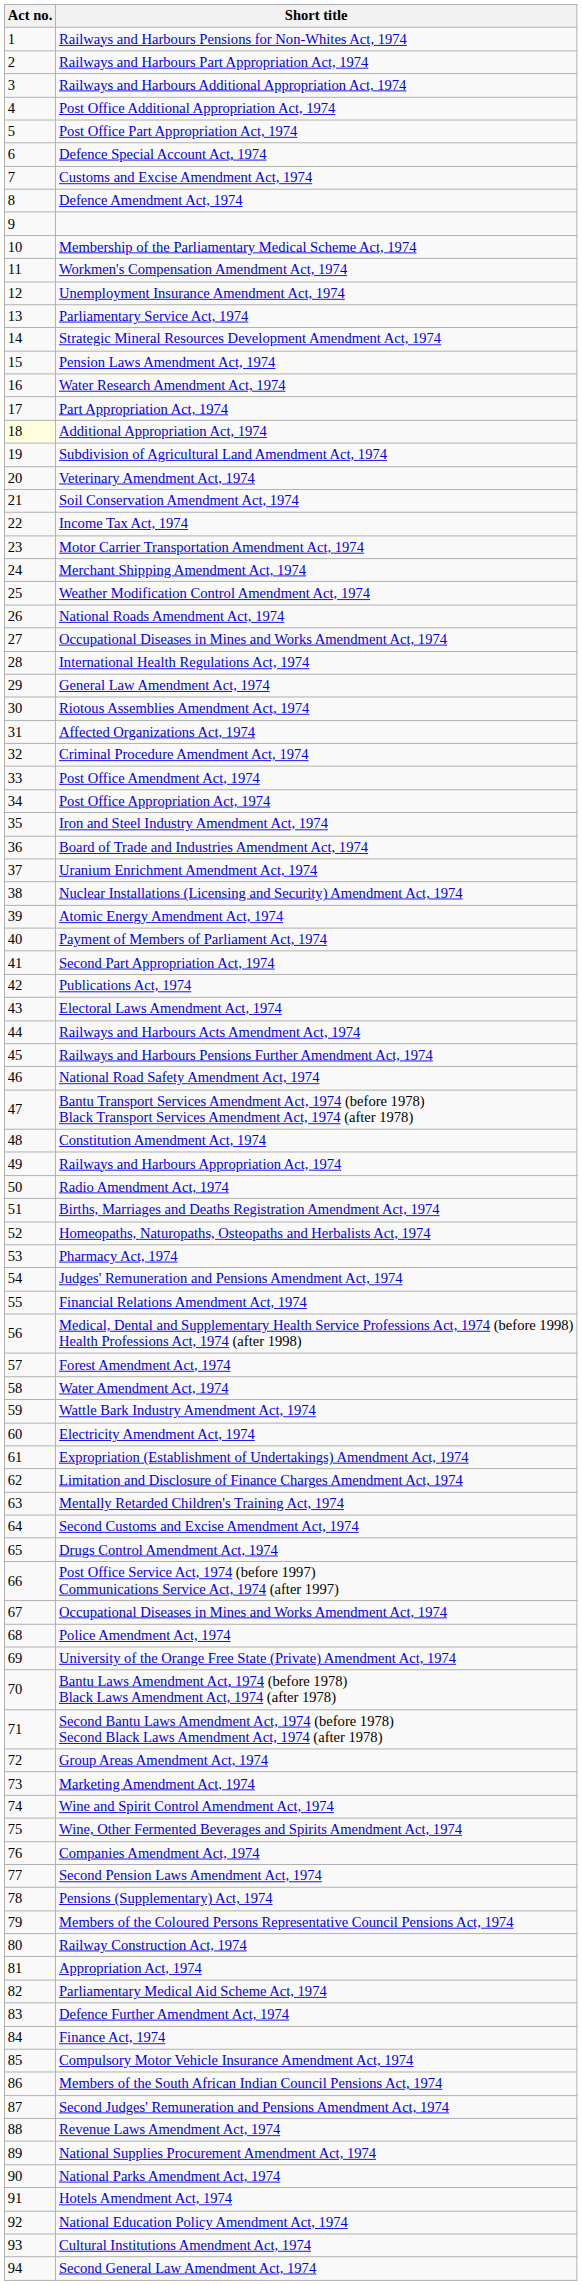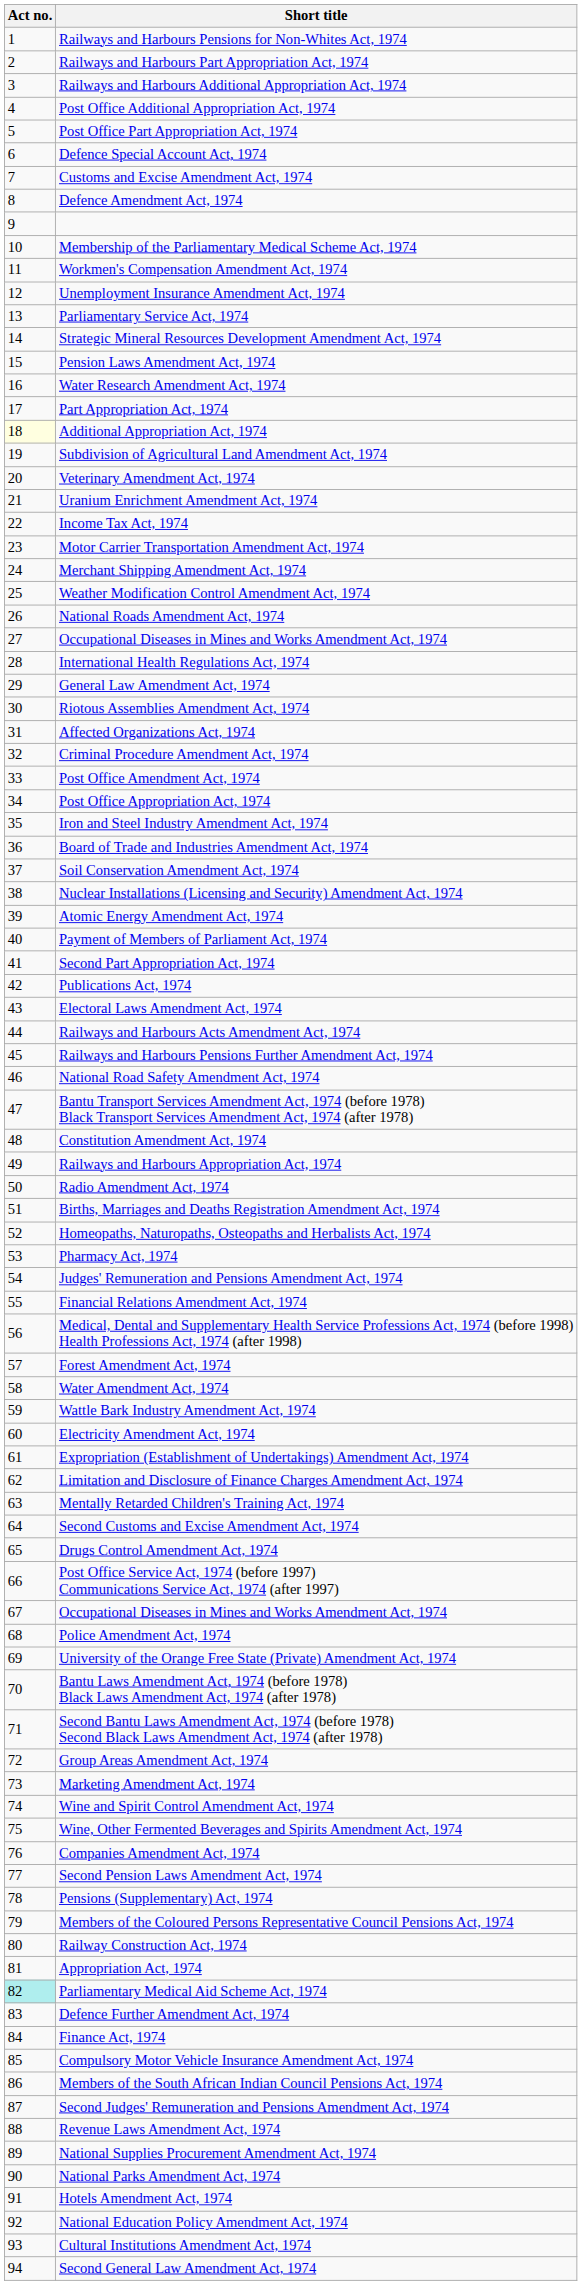(179, 500) Soil Conservation Amendment Act, 1974 -> (188, 500) Uranium Enrichment Amendment Act, 1974
(188, 870) Uranium Enrichment Amendment Act, 1974 -> (179, 870) Soil Conservation Amendment Act, 1974
(15, 1991) no background -> (15, 1991) paleturquoise background
